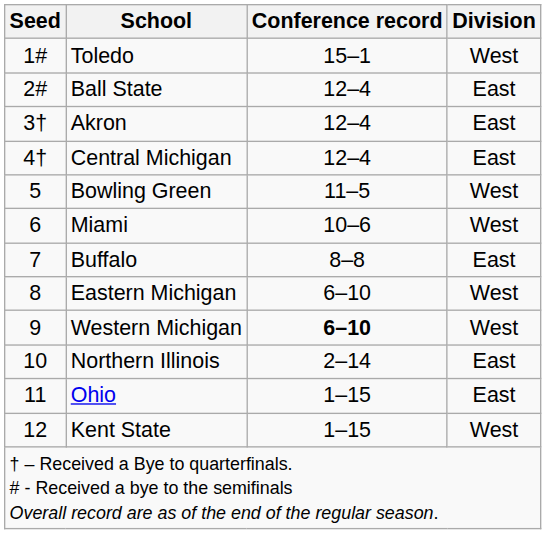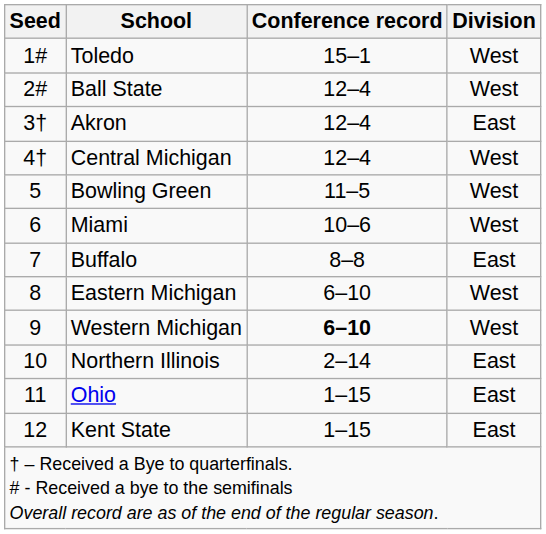(494, 89) East -> (494, 89) West
(494, 157) East -> (494, 157) West
(494, 429) West -> (494, 429) East
